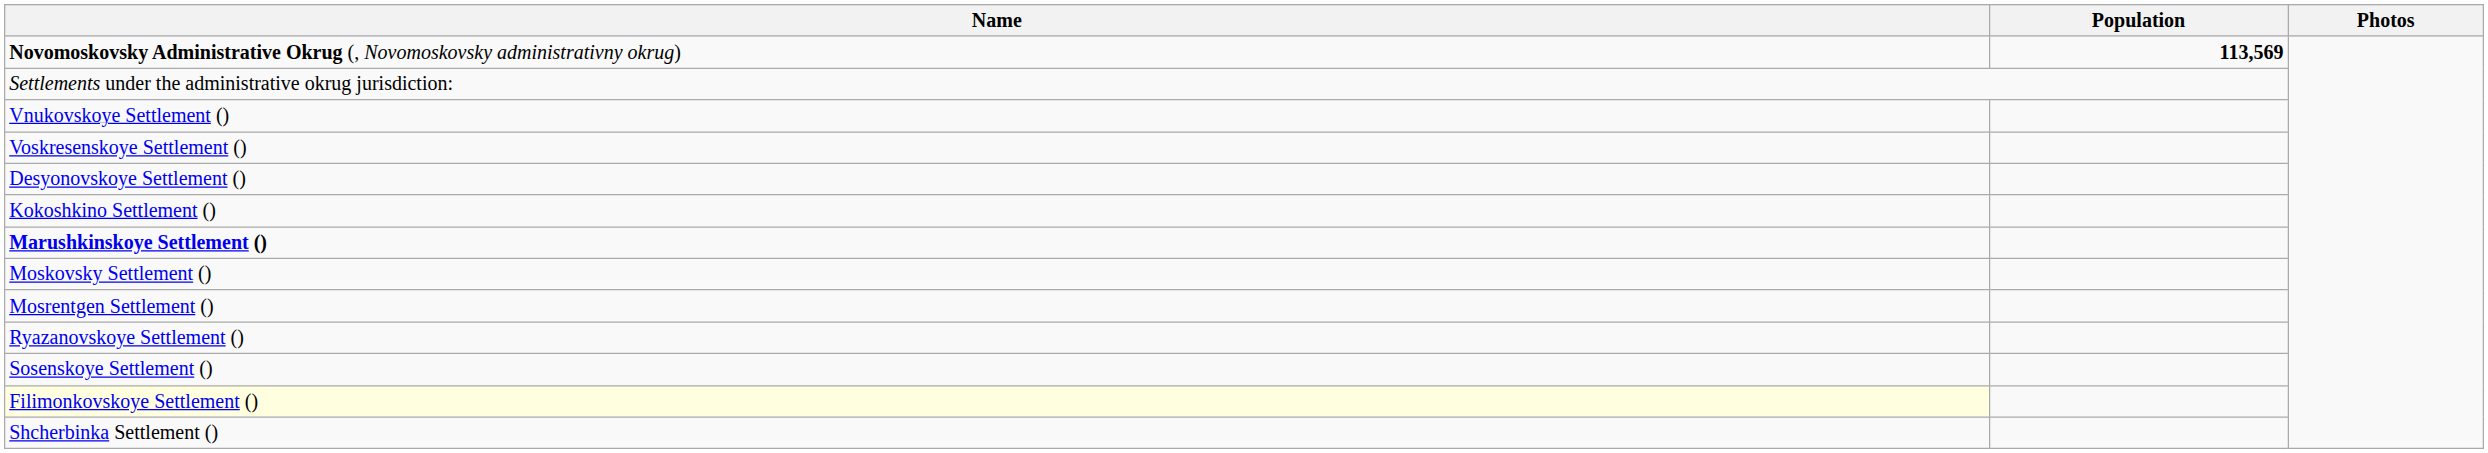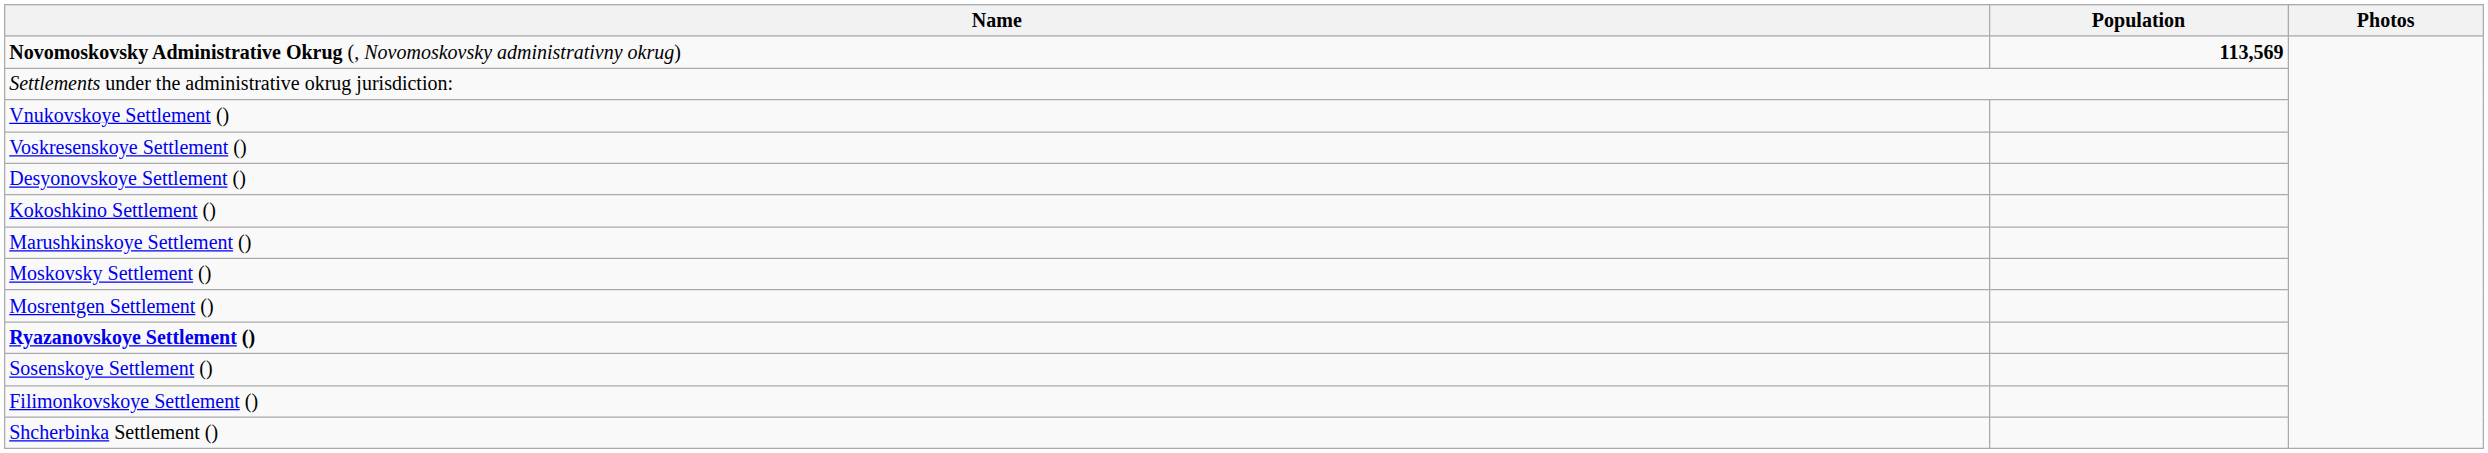(138, 242) bold -> (130, 242) normal
(127, 337) normal -> (132, 337) bold
(134, 400) lightyellow background -> (134, 400) no background
